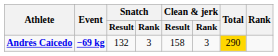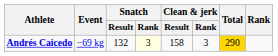(91, 43) bold -> (90, 43) normal
(149, 43) no background -> (148, 43) lightyellow background
